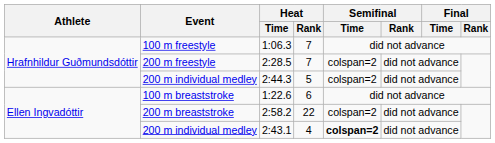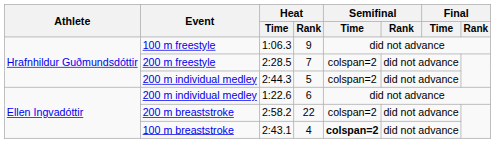(309, 46) 7 -> (309, 46) 9
(188, 96) 100 m breaststroke -> (200, 96) 200 m individual medley
(200, 130) 200 m individual medley -> (188, 130) 100 m breaststroke
